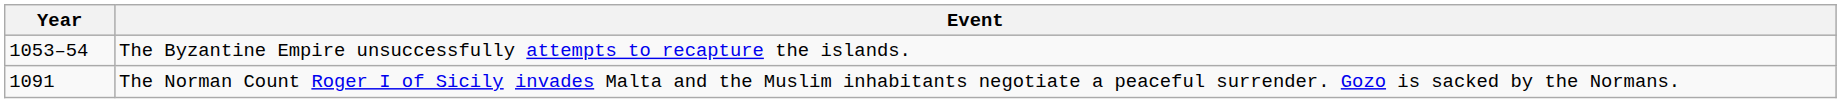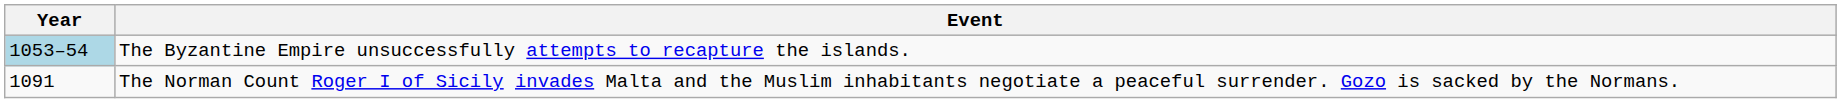(49, 51) no background -> (49, 51) lightblue background
